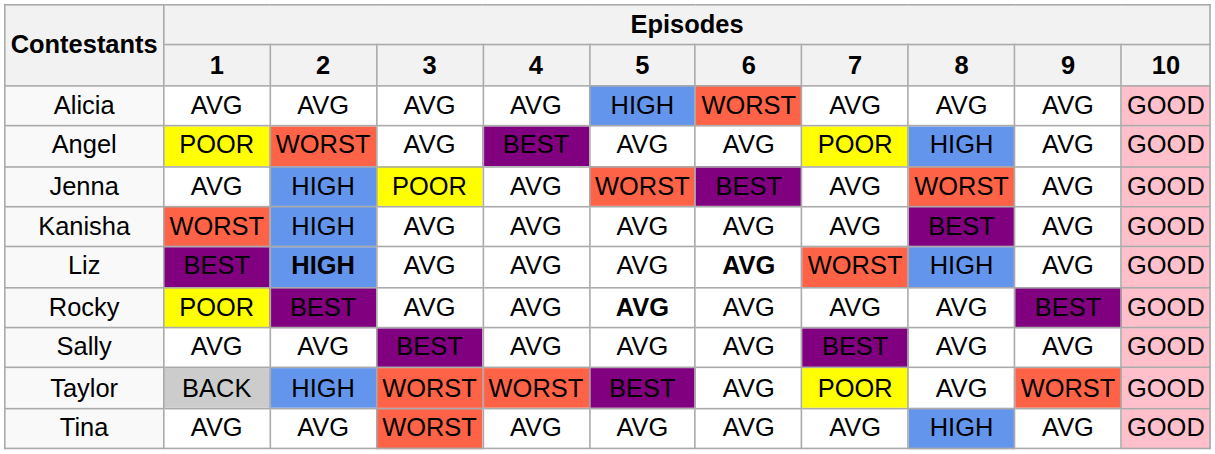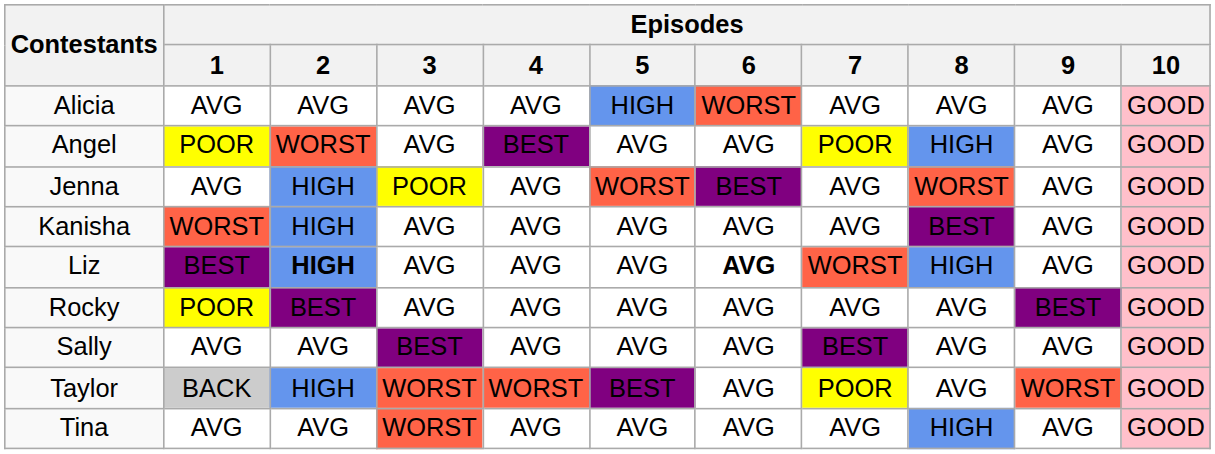(642, 307) bold -> (642, 307) normal
